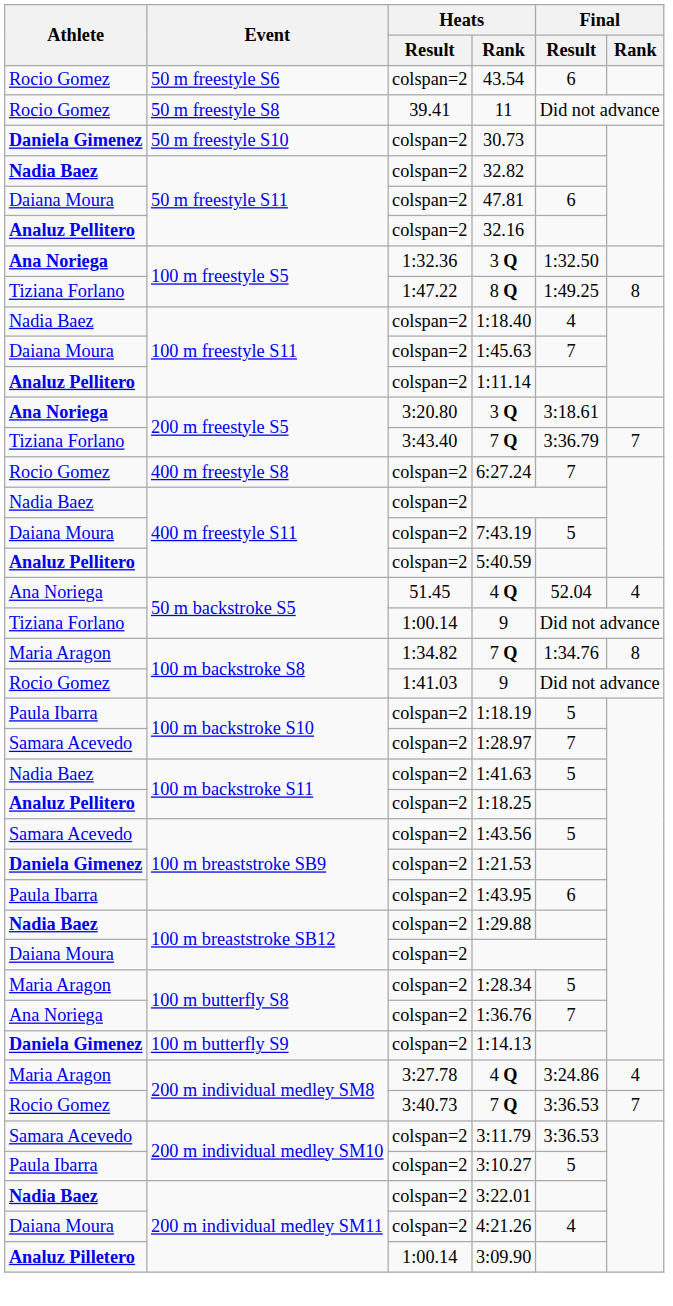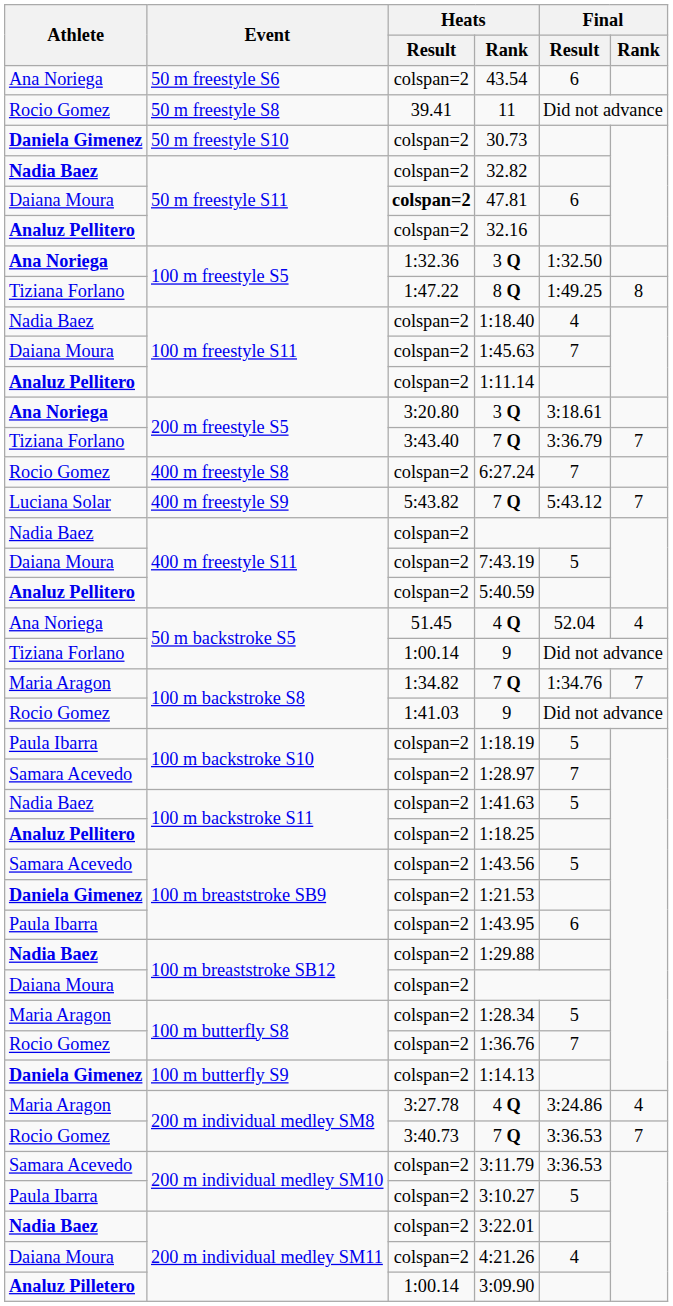(59, 80) Rocio Gomez -> (56, 80) Ana Noriega
(430, 200) normal -> (431, 200) bold
+ row: (220, 502)
(635, 653) 8 -> (639, 683) 7
(56, 1015) Ana Noriega -> (59, 1045) Rocio Gomez
